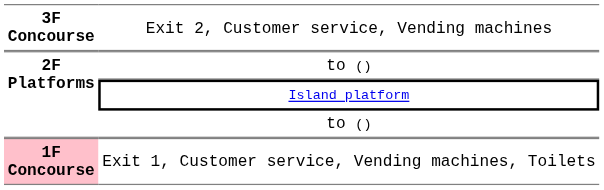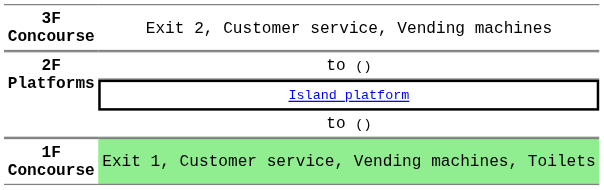(51, 161) pink background -> (51, 161) no background
(349, 161) no background -> (349, 161) lightgreen background
